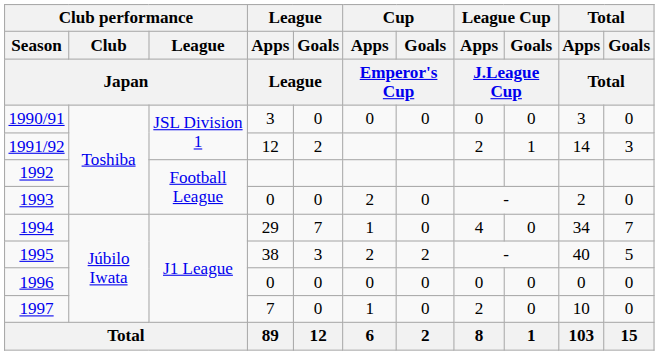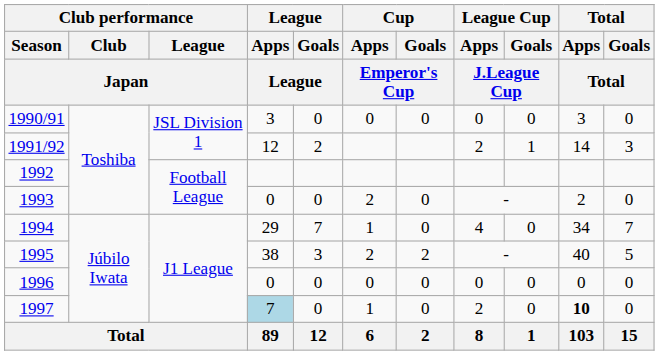(270, 308) no background -> (270, 308) lightblue background
(581, 308) normal -> (581, 308) bold
